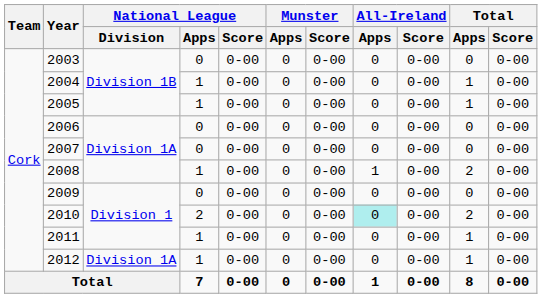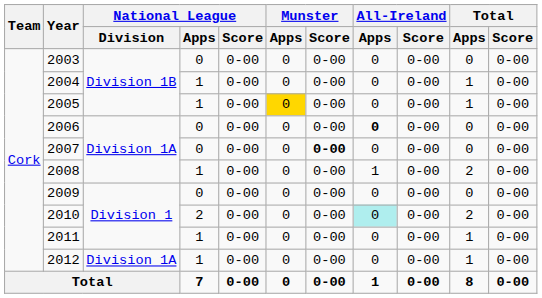(286, 105) no background -> (286, 105) gold background
(375, 127) normal -> (375, 127) bold
(329, 149) normal -> (329, 149) bold
